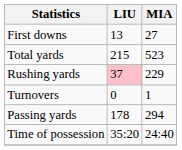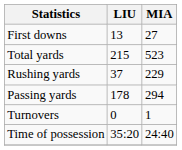(117, 74) pink background -> (117, 74) no background
rows swapped: (42, 114) <-> (33, 94)
